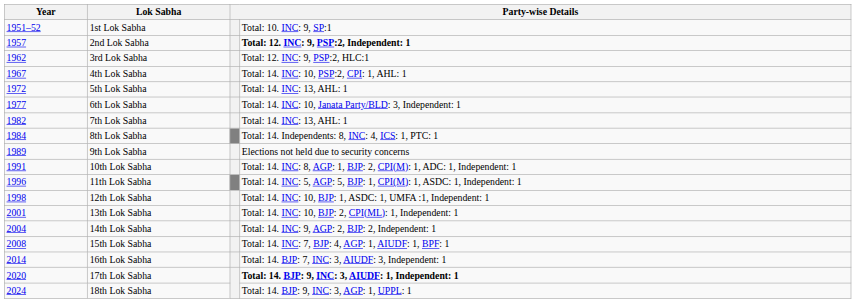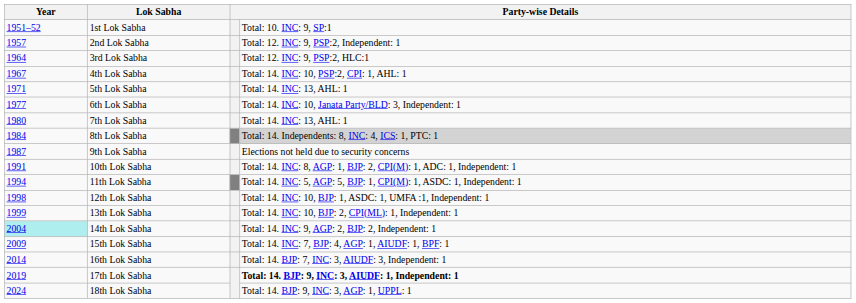(326, 43) bold -> (321, 43) normal
(16, 58) 1962 -> (16, 58) 1964
(16, 89) 1972 -> (16, 89) 1971
(16, 120) 1982 -> (16, 120) 1980
(340, 136) no background -> (340, 136) lightgrey background
(16, 151) 1989 -> (16, 151) 1987
(16, 182) 1996 -> (16, 182) 1994
(16, 213) 2001 -> (16, 213) 1999
(16, 228) no background -> (16, 228) paleturquoise background
(16, 244) 2008 -> (16, 244) 2009
(16, 275) 2020 -> (16, 275) 2019
